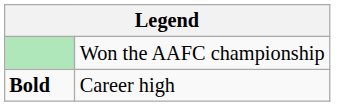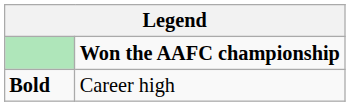(202, 52) normal -> (210, 52) bold
